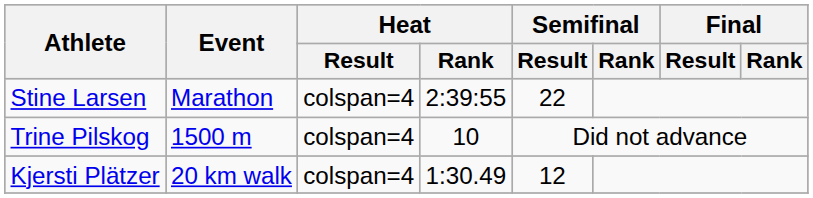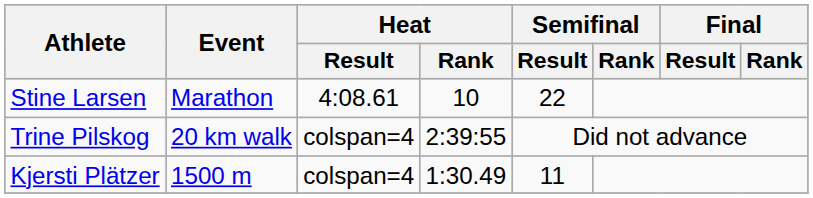(359, 99) colspan=4 -> (359, 99) 4:08.61
(466, 99) 2:39:55 -> (466, 99) 10
(211, 137) 1500 m -> (231, 137) 20 km walk
(466, 137) 10 -> (466, 137) 2:39:55
(231, 175) 20 km walk -> (211, 175) 1500 m
(552, 175) 12 -> (552, 175) 11
